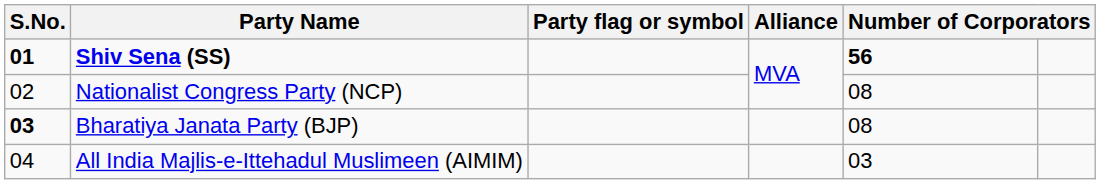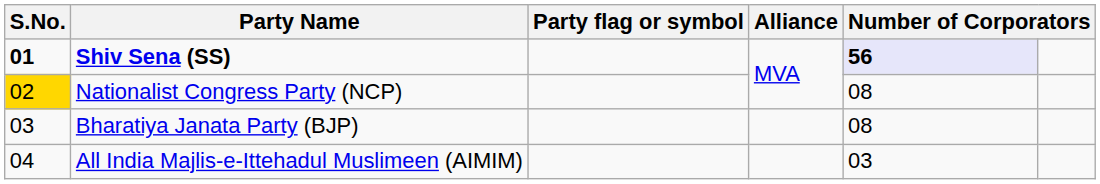(860, 56) no background -> (860, 56) lavender background
(22, 91) no background -> (22, 91) gold background
(22, 126) bold -> (22, 126) normal
